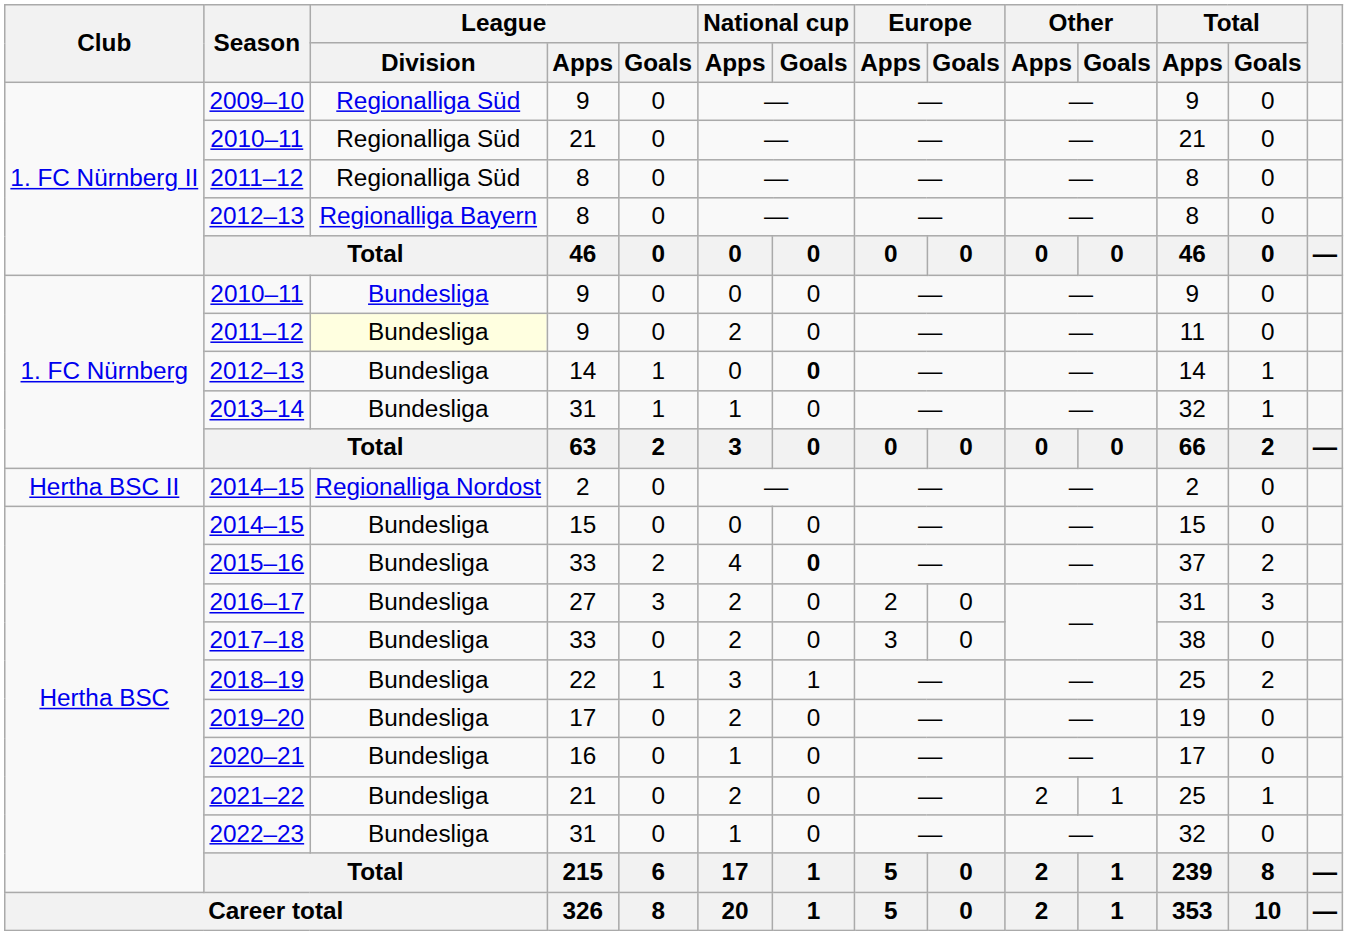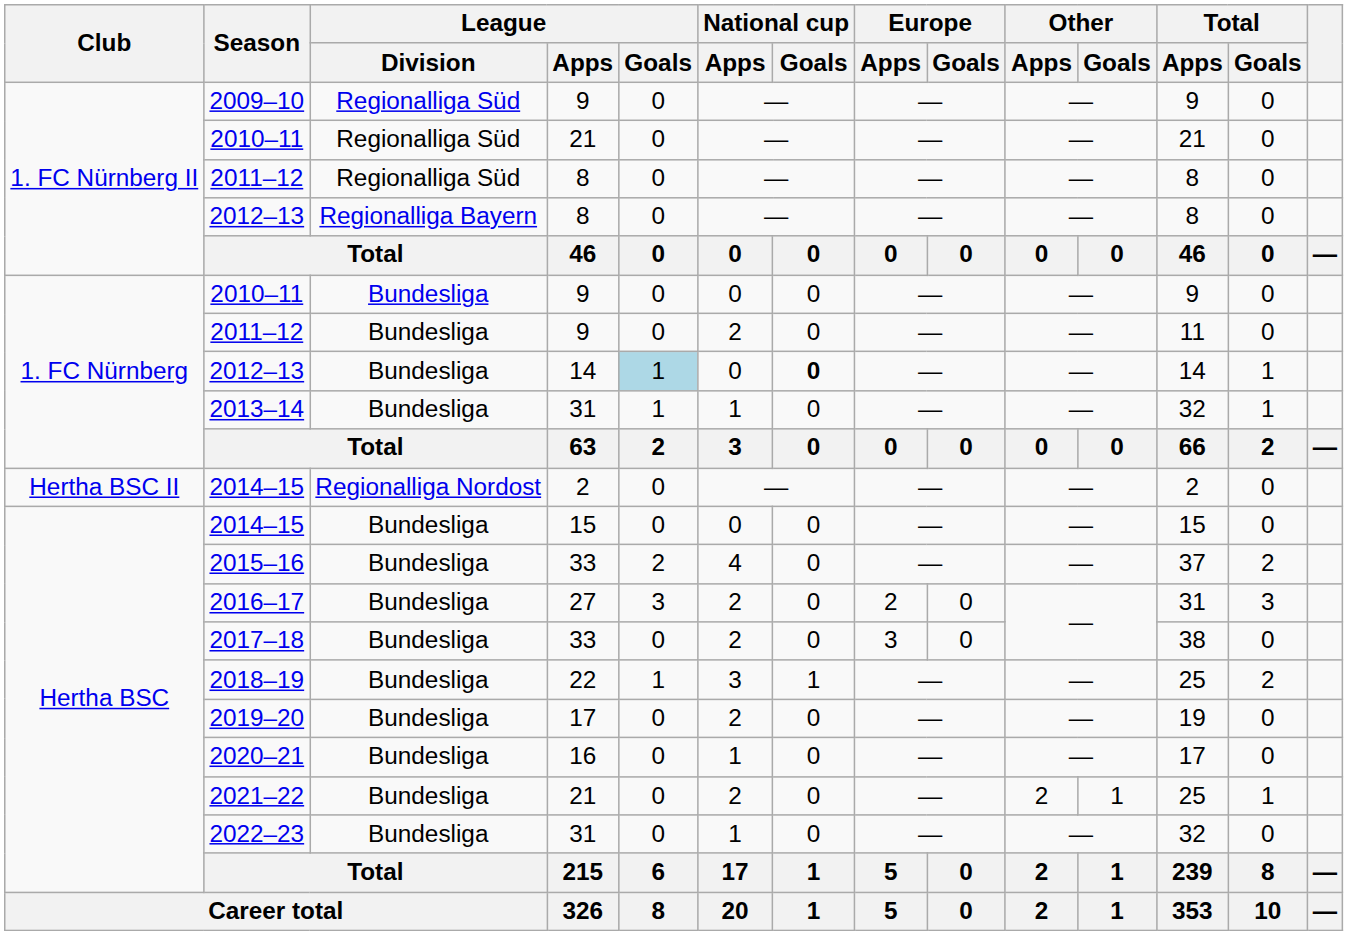(428, 332) lightyellow background -> (428, 332) no background
(658, 370) no background -> (658, 370) lightblue background
(814, 563) bold -> (814, 563) normal
